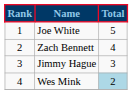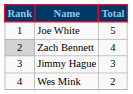(20, 47) no background -> (20, 47) lightgrey background
(113, 81) lightblue background -> (113, 81) no background
